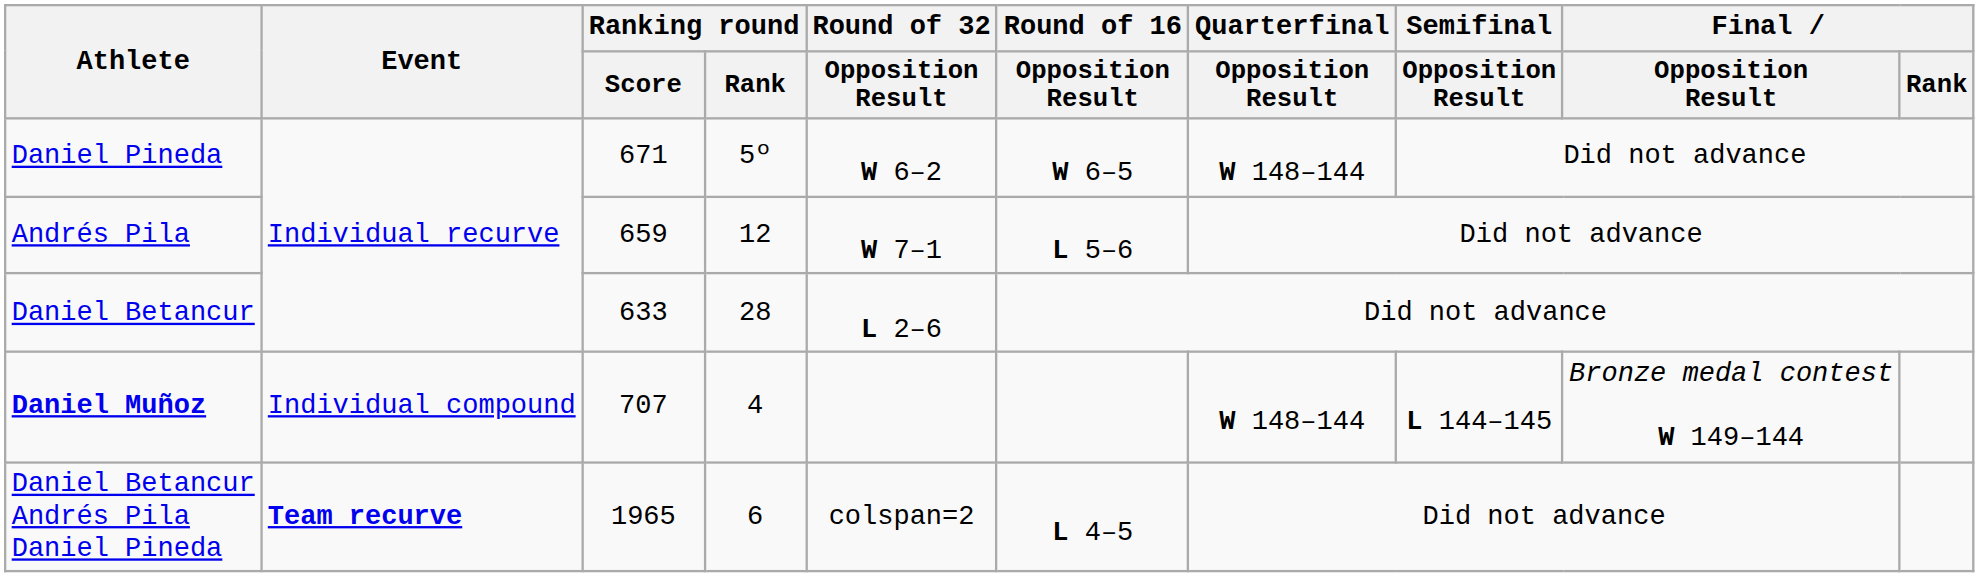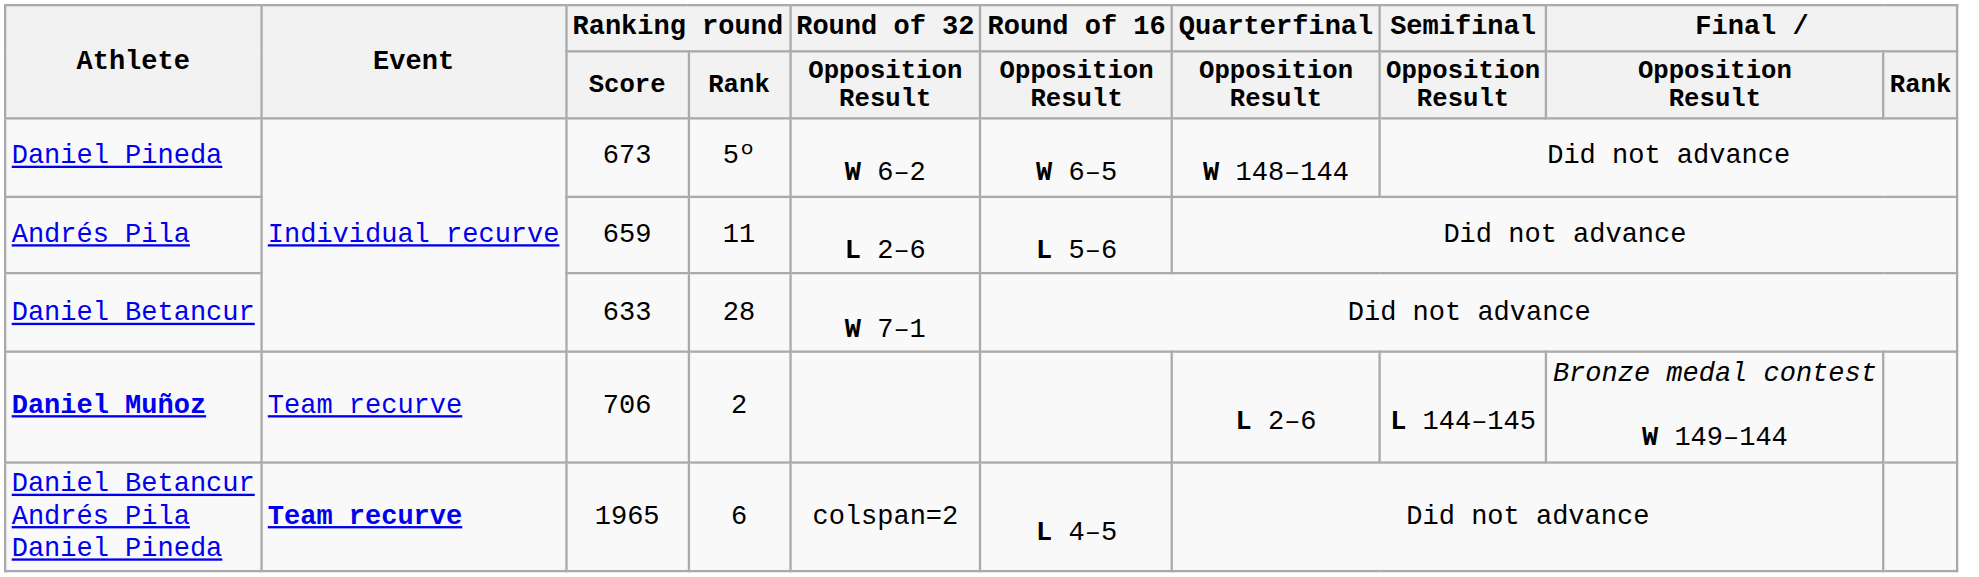(643, 157) 671 -> (627, 157) 673
(755, 235) 12 -> (739, 235) 11
(902, 251) W 7–1 -> (885, 251) L 2–6
(902, 329) L 2–6 -> (885, 329) W 7–1
(422, 407) Individual compound -> (365, 407) Team recurve
(643, 407) 707 -> (627, 407) 706
(755, 407) 4 -> (739, 407) 2
(1292, 423) W 148–144 -> (1276, 423) L 2–6
